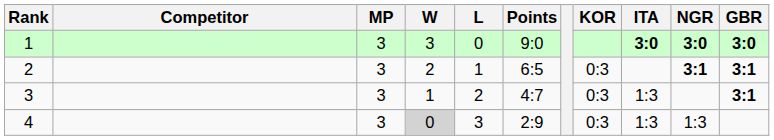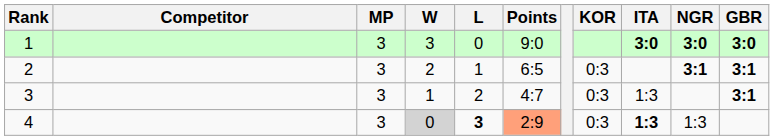(479, 122) normal -> (479, 122) bold
(532, 122) no background -> (532, 122) lightsalmon background
(646, 122) normal -> (646, 122) bold
